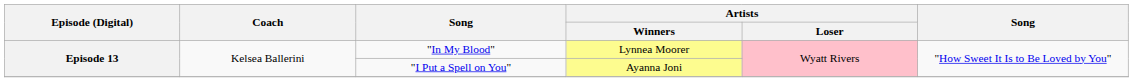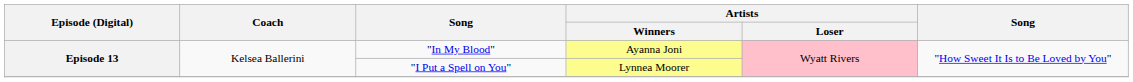(654, 49) Lynnea Moorer -> (654, 49) Ayanna Joni
(654, 67) Ayanna Joni -> (654, 67) Lynnea Moorer
